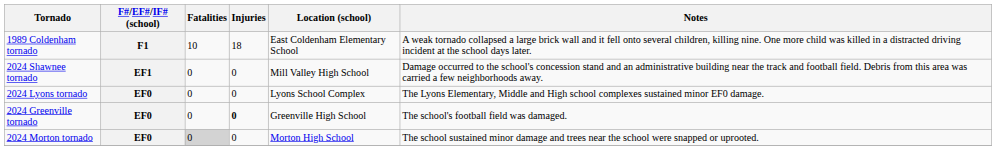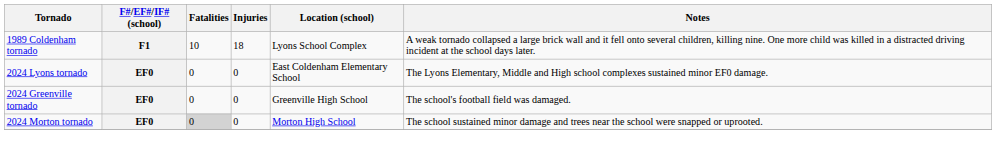(328, 45) East Coldenham Elementary School -> (320, 45) Lyons School Complex
- row: (36, 72)
(318, 94) Lyons School Complex -> (330, 72) East Coldenham Elementary School
(234, 116) bold -> (236, 100) normal
